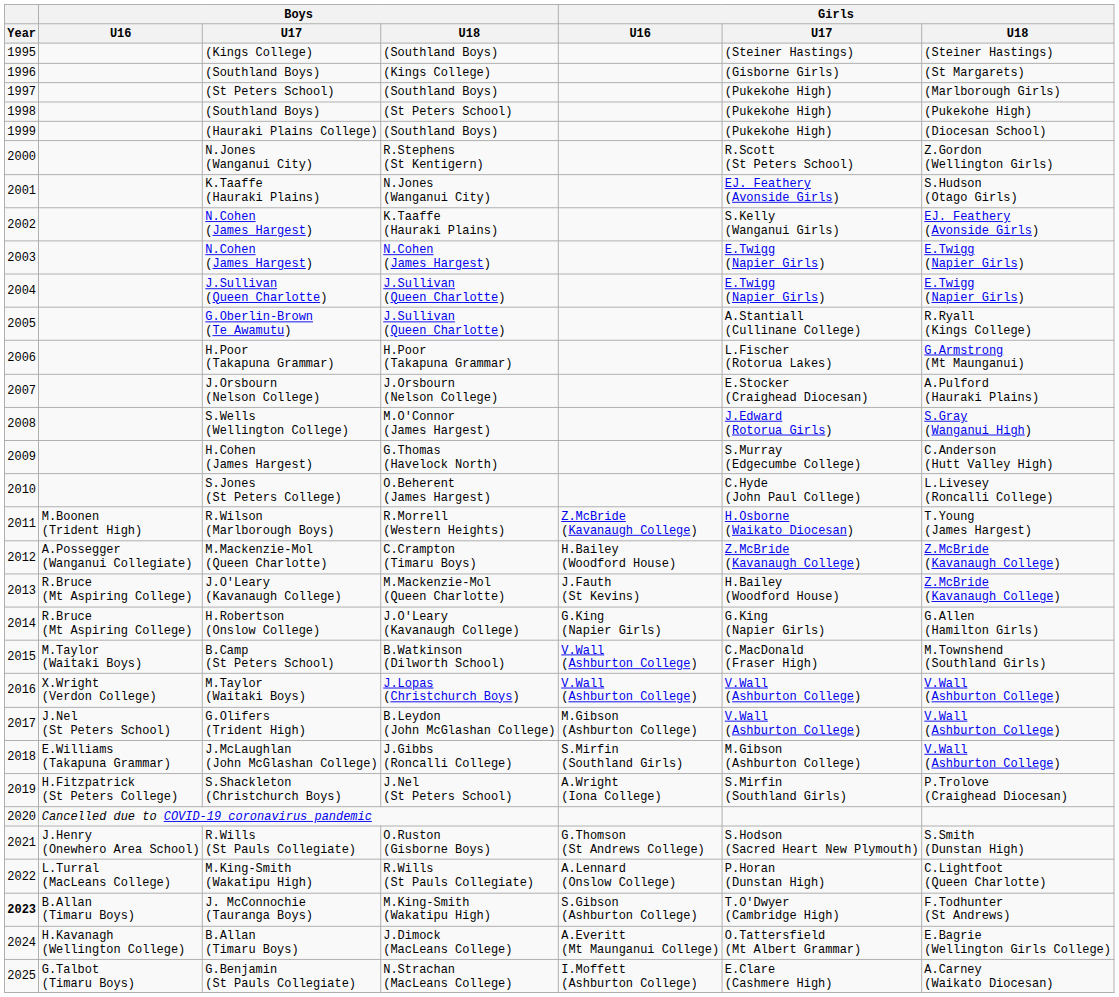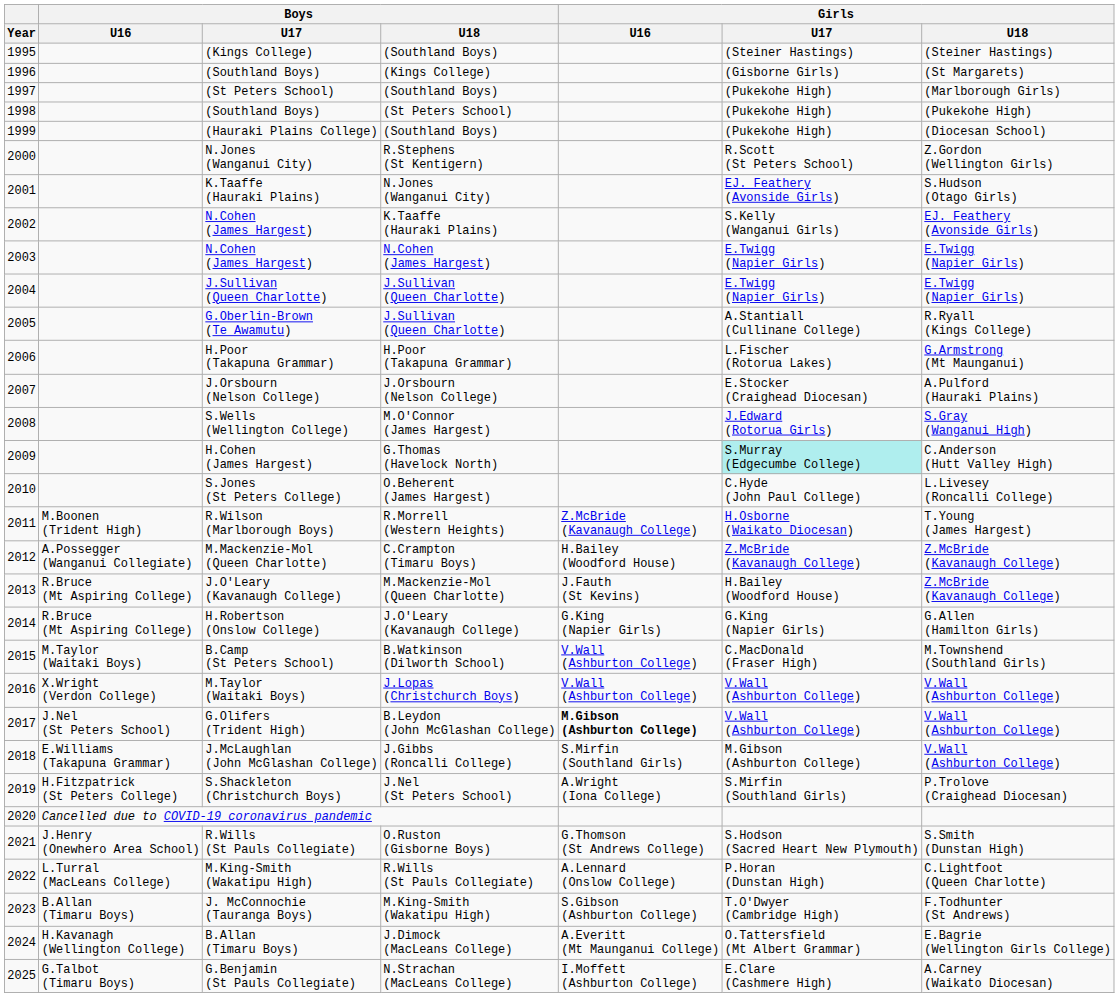(793, 457) no background -> (793, 457) paleturquoise background
(629, 724) normal -> (629, 724) bold
(22, 909) bold -> (22, 909) normal
